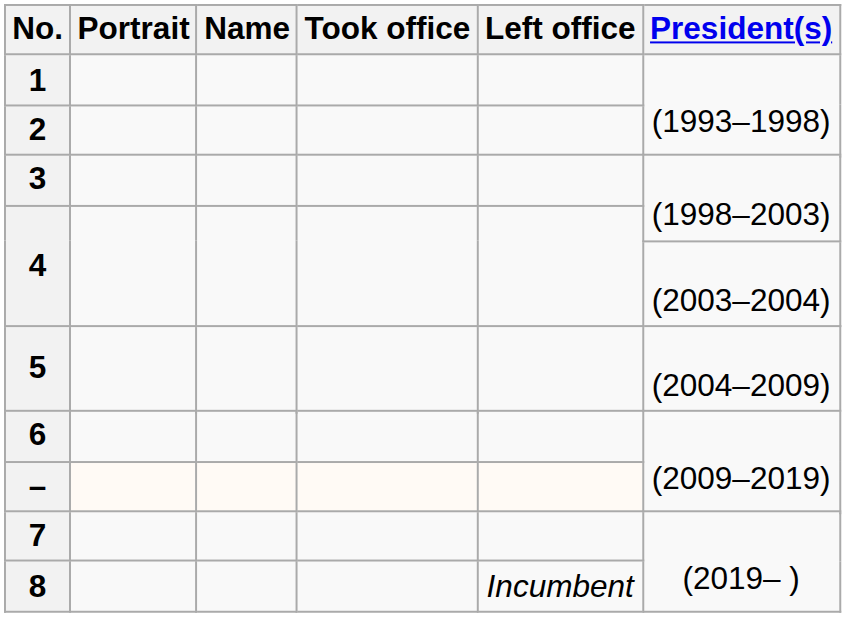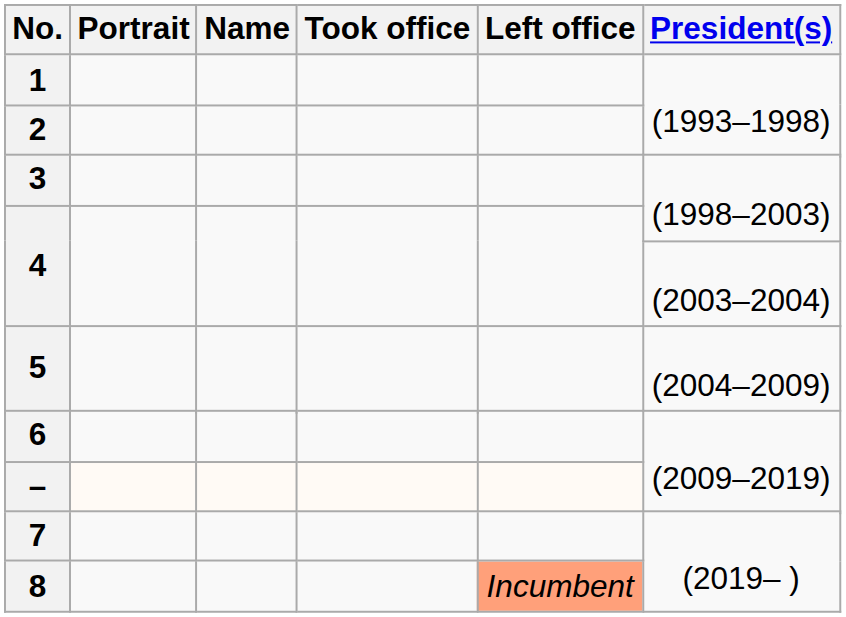(560, 585) no background -> (560, 585) lightsalmon background
